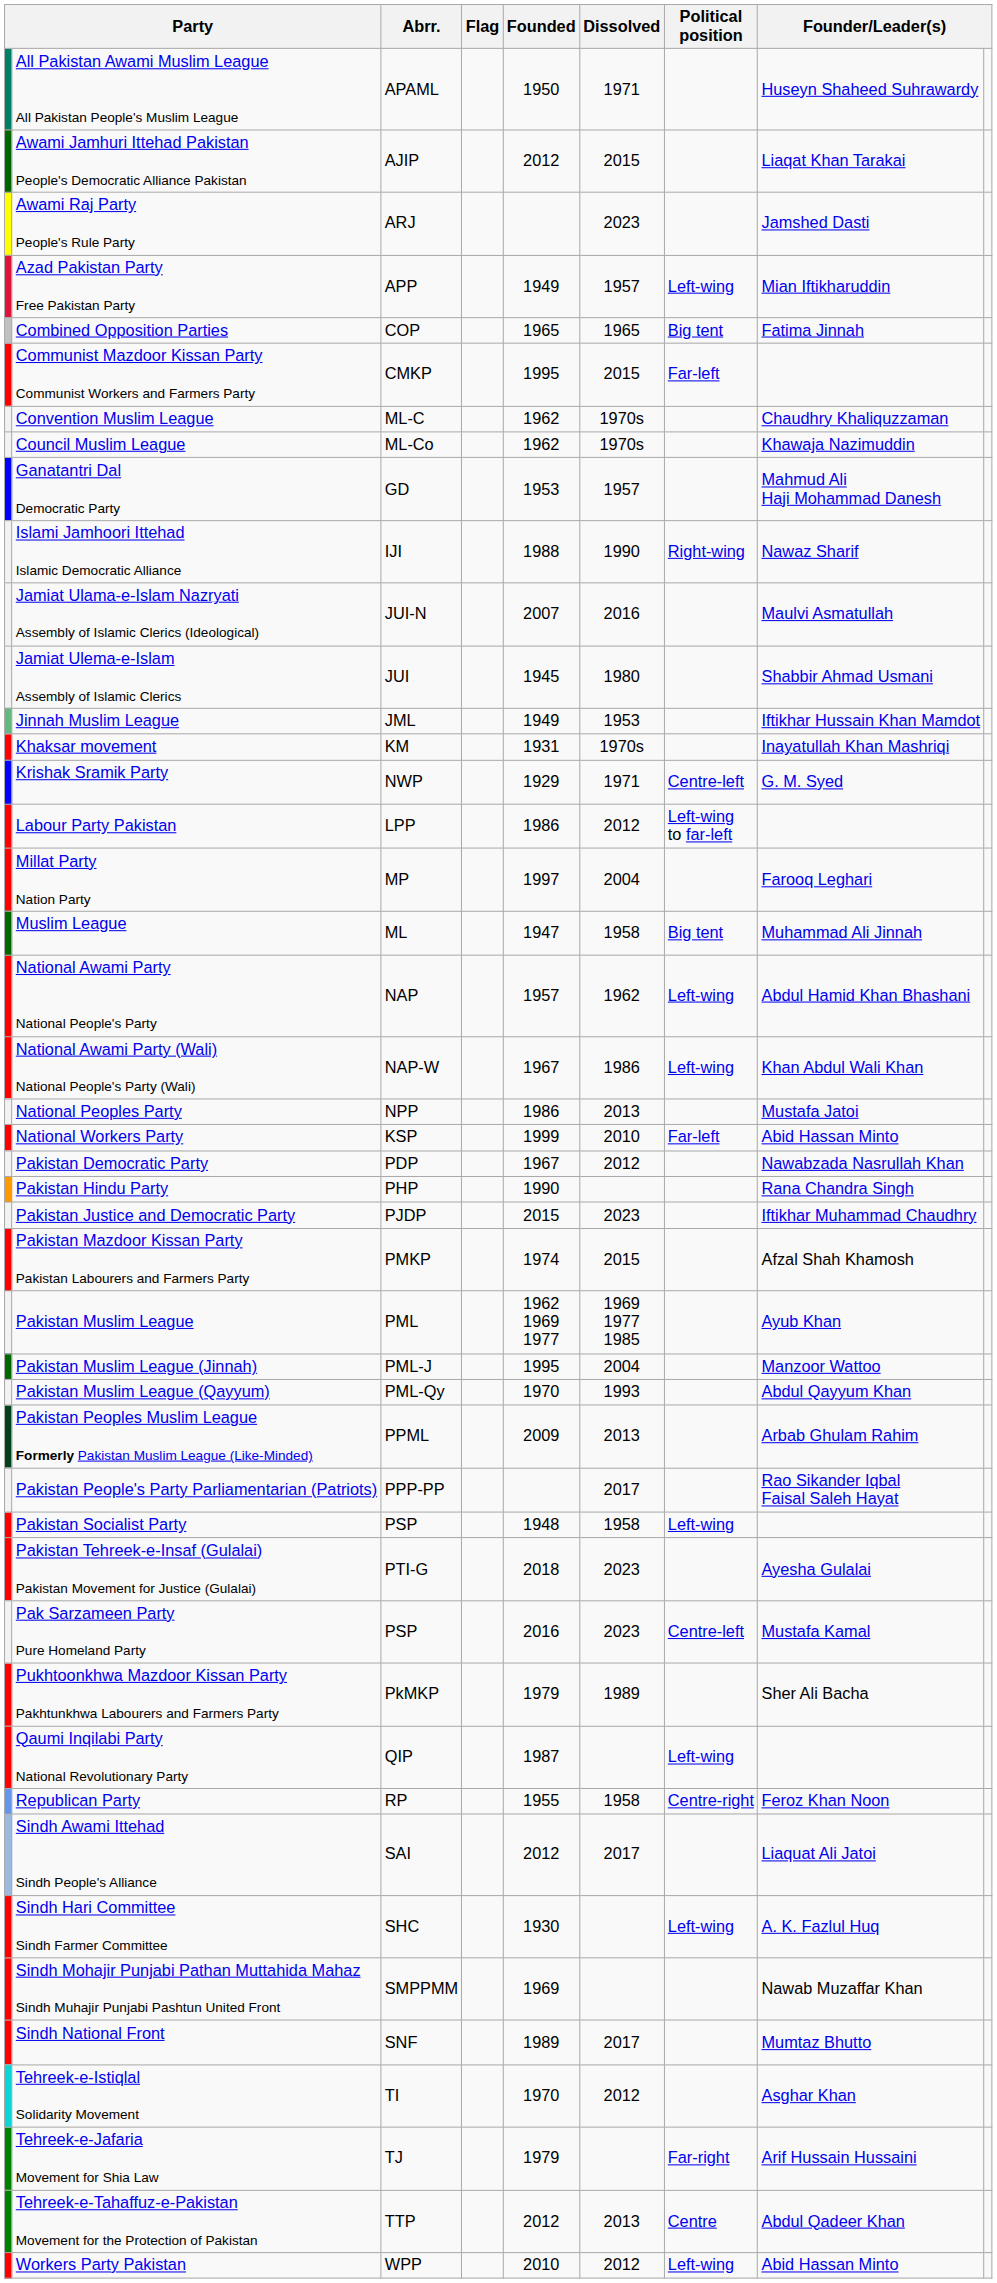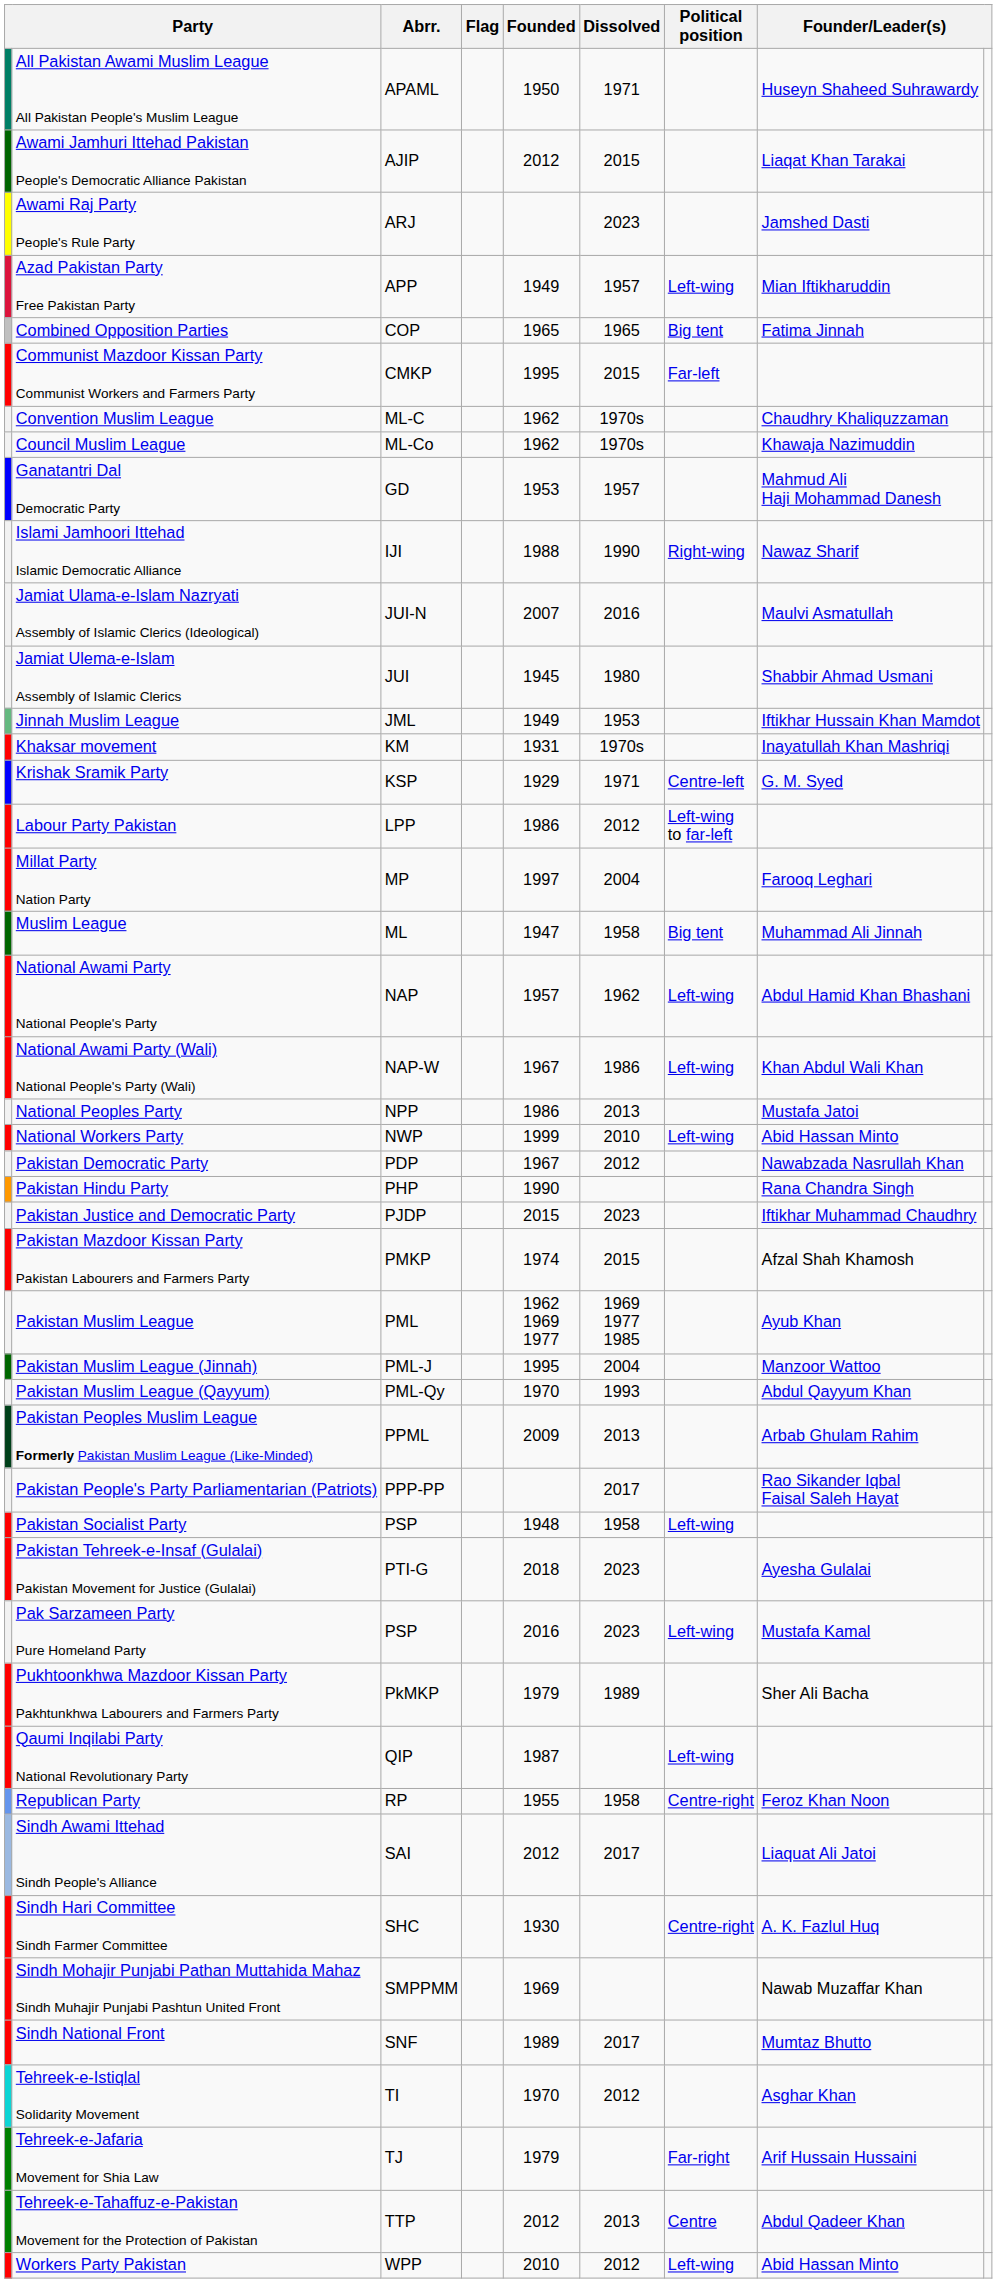(404, 782) NWP -> (401, 782) KSP
(401, 1137) KSP -> (404, 1137) NWP
(694, 1137) Far-left -> (701, 1137) Left-wing
(706, 1631) Centre-left -> (701, 1631) Left-wing
(701, 1926) Left-wing -> (711, 1926) Centre-right
